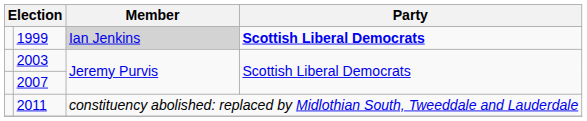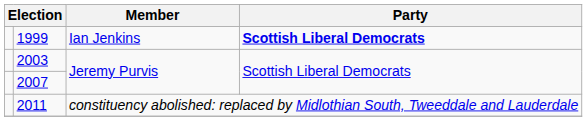(105, 37) lightgrey background -> (105, 37) no background
